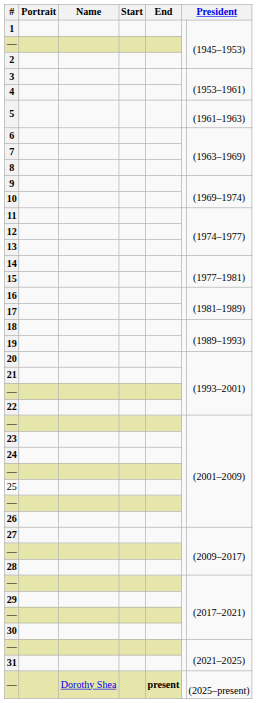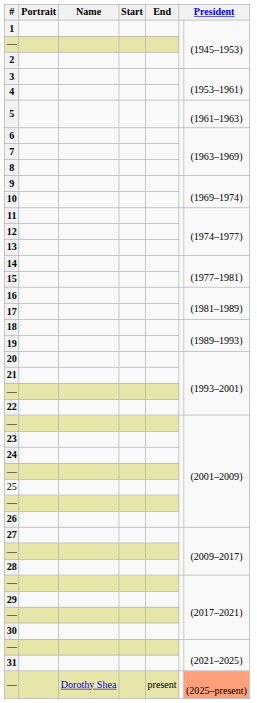(163, 684) bold -> (162, 684) normal
(219, 690) no background -> (216, 690) lightsalmon background
